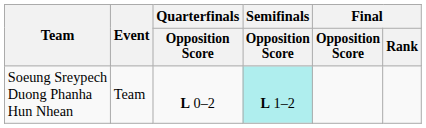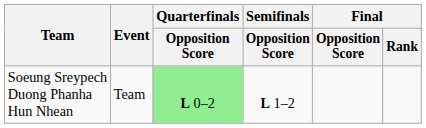(198, 103) no background -> (198, 103) lightgreen background
(278, 103) paleturquoise background -> (278, 103) no background
